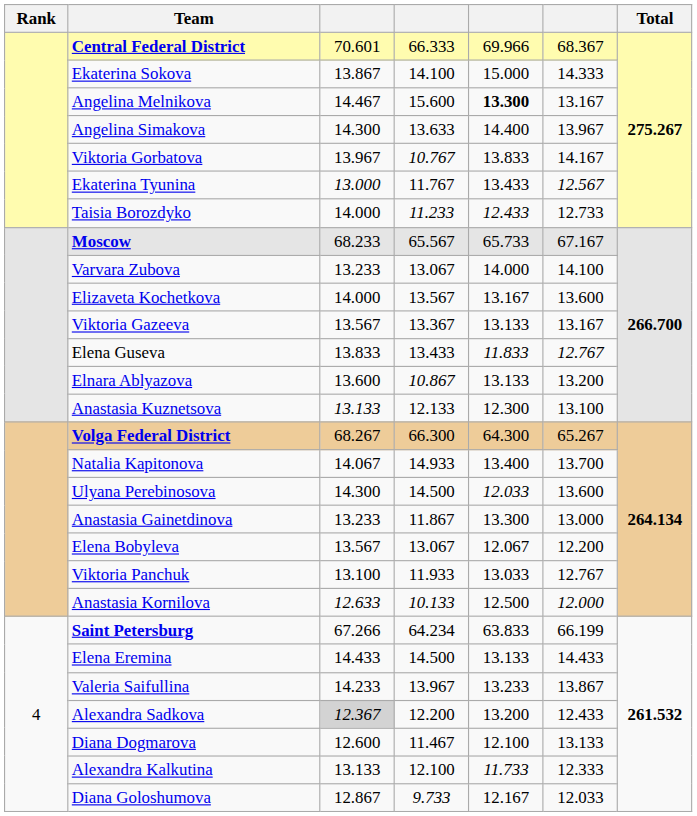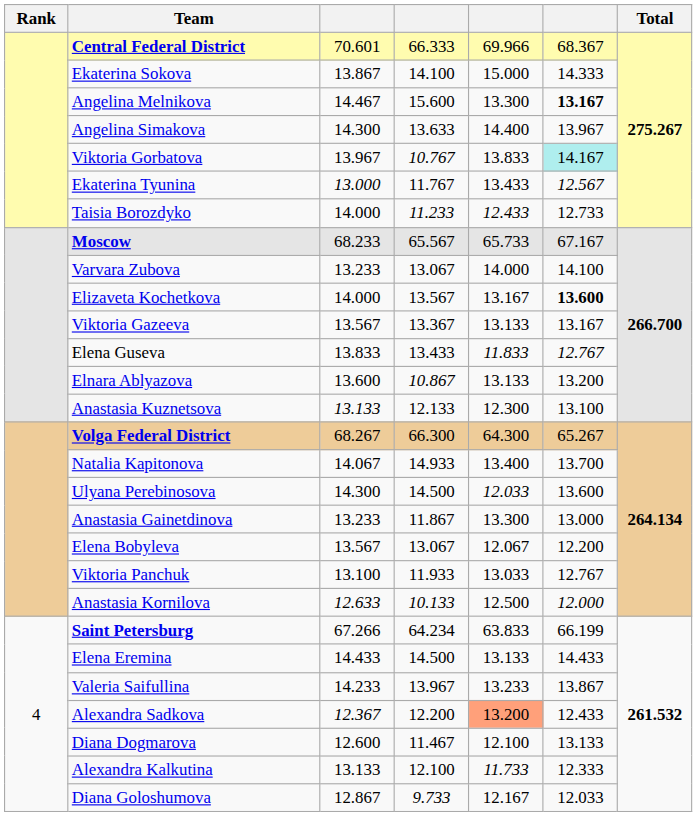(506, 102) bold -> (506, 102) normal
(580, 102) normal -> (580, 102) bold
(580, 157) no background -> (580, 157) paleturquoise background
(580, 296) normal -> (580, 296) bold
(357, 714) lightgrey background -> (357, 714) no background
(506, 714) no background -> (506, 714) lightsalmon background
